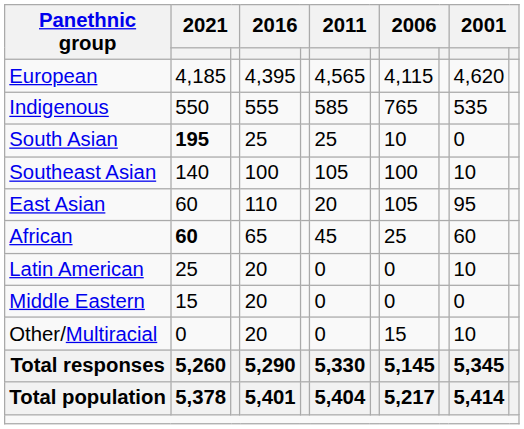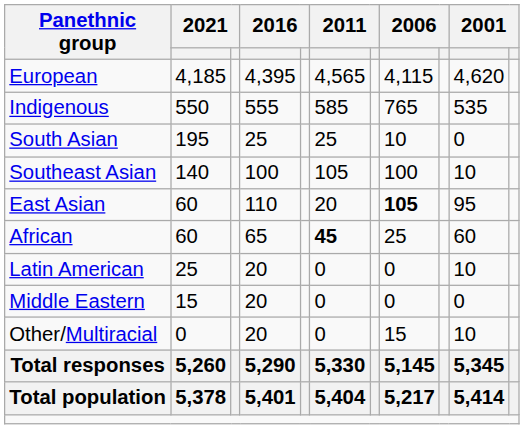(192, 140) bold -> (192, 140) normal
(401, 204) normal -> (401, 204) bold
(186, 236) bold -> (186, 236) normal
(326, 236) normal -> (326, 236) bold
